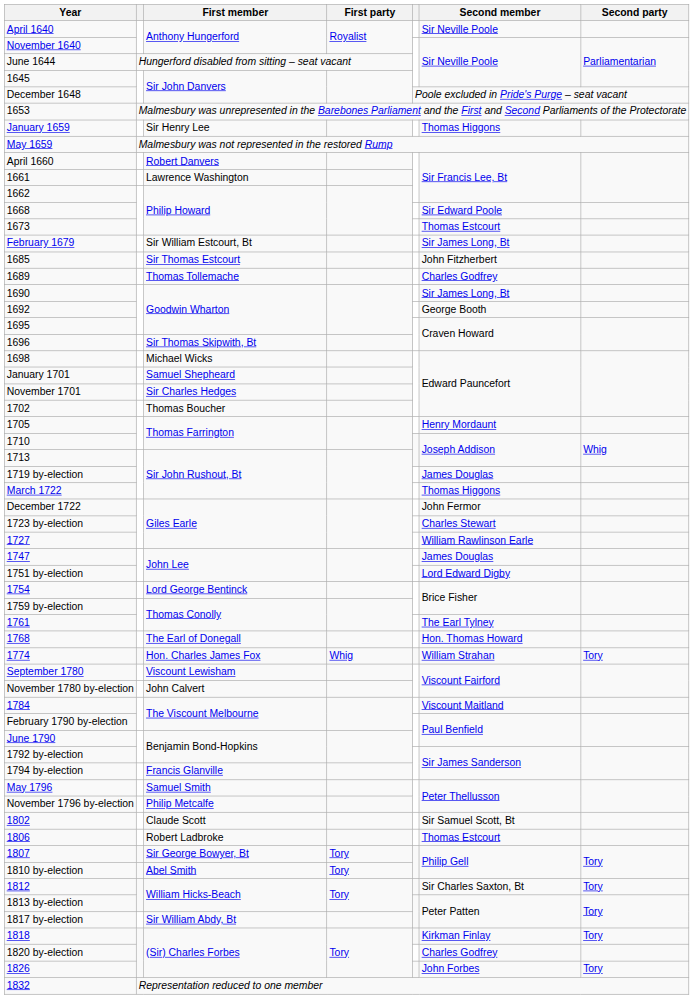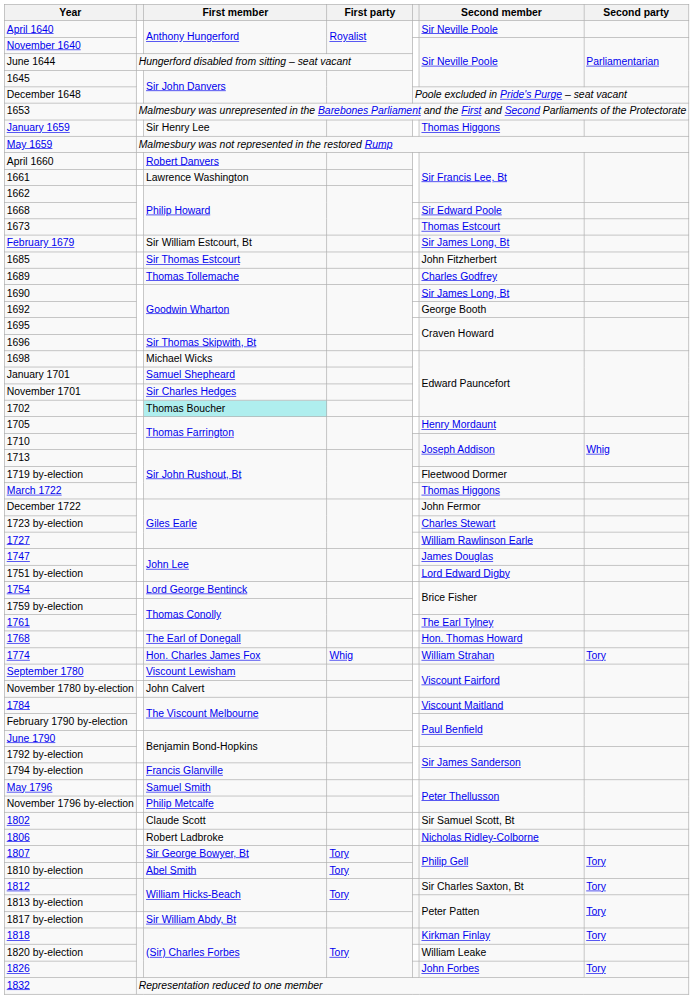(186, 408) no background -> (186, 408) paleturquoise background
(457, 474) James Douglas -> (464, 474) Fleetwood Dormer
(461, 837) Thomas Estcourt -> (480, 837) Nicholas Ridley-Colborne
(460, 952) Charles Godfrey -> (454, 952) William Leake
